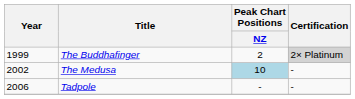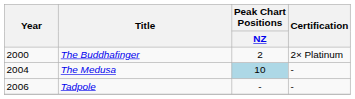(18, 54) 1999 -> (18, 54) 2000
(317, 54) lightgrey background -> (317, 54) no background
(18, 70) 2002 -> (18, 70) 2004
